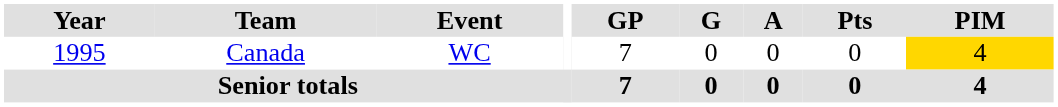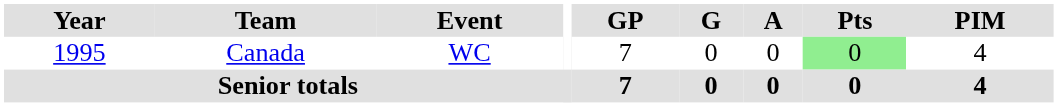(855, 52) no background -> (855, 52) lightgreen background
(980, 52) gold background -> (980, 52) no background
